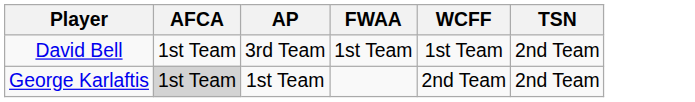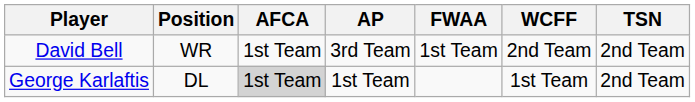+ column: (196, 19)
(464, 50) 1st Team -> (549, 50) 2nd Team
(464, 81) 2nd Team -> (549, 81) 1st Team
